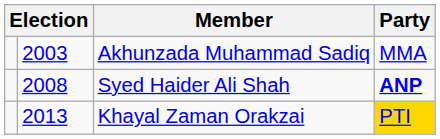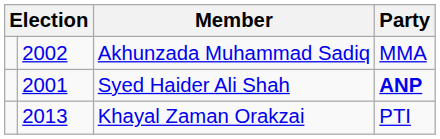(45, 52) 2003 -> (45, 52) 2002
(45, 85) 2008 -> (45, 85) 2001
(395, 117) gold background -> (395, 117) no background
